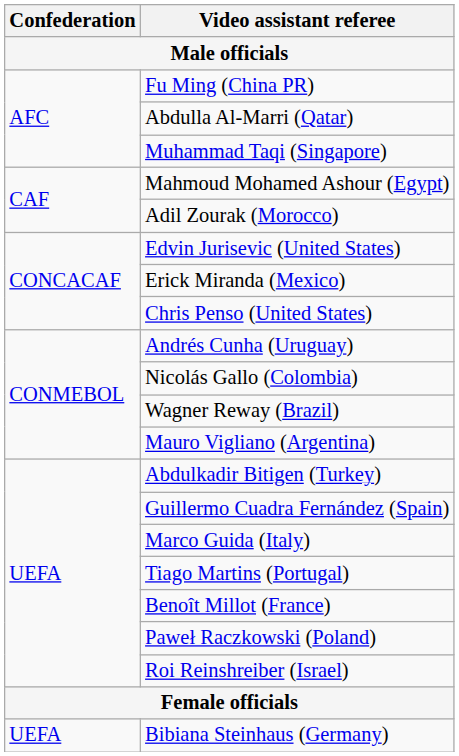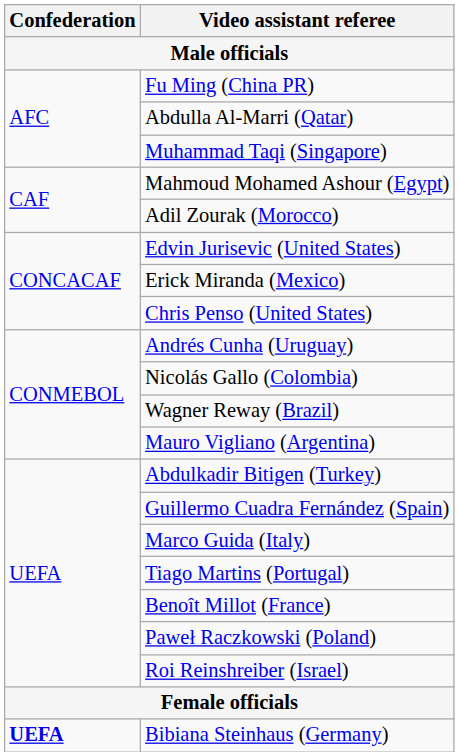(35, 735) normal -> (36, 735) bold
